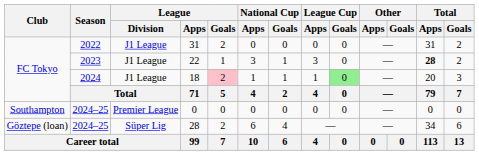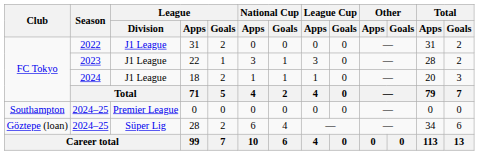(430, 61) bold -> (430, 61) normal
(223, 77) pink background -> (223, 77) no background
(344, 77) lightgreen background -> (344, 77) no background
